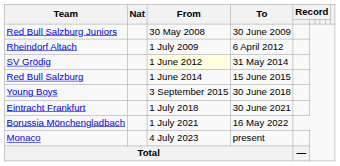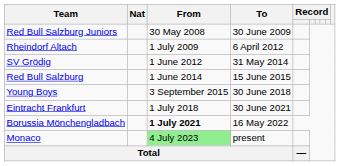(176, 62) lightyellow background -> (176, 62) no background
(174, 123) normal -> (175, 123) bold
(174, 138) no background -> (174, 138) lightgreen background
